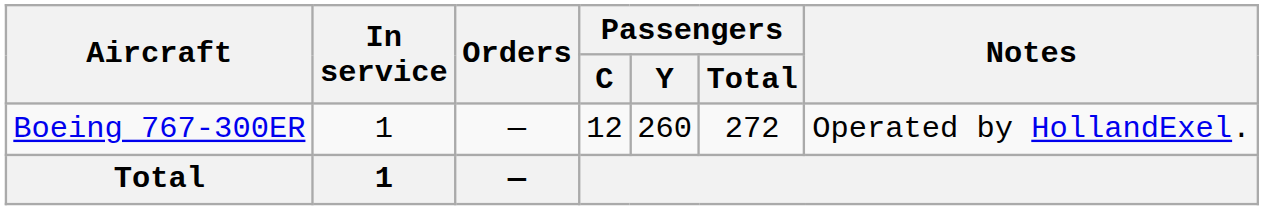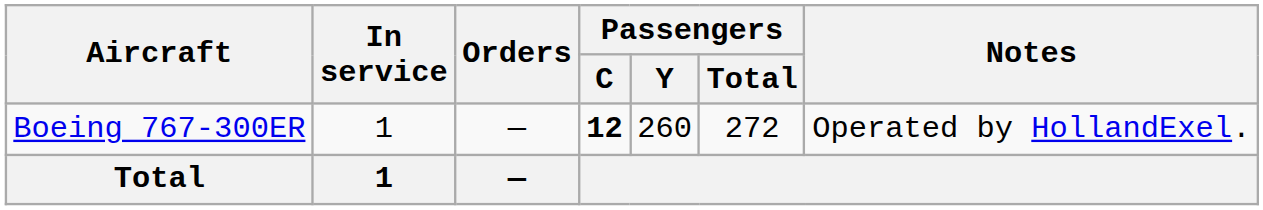(604, 129) normal -> (604, 129) bold
